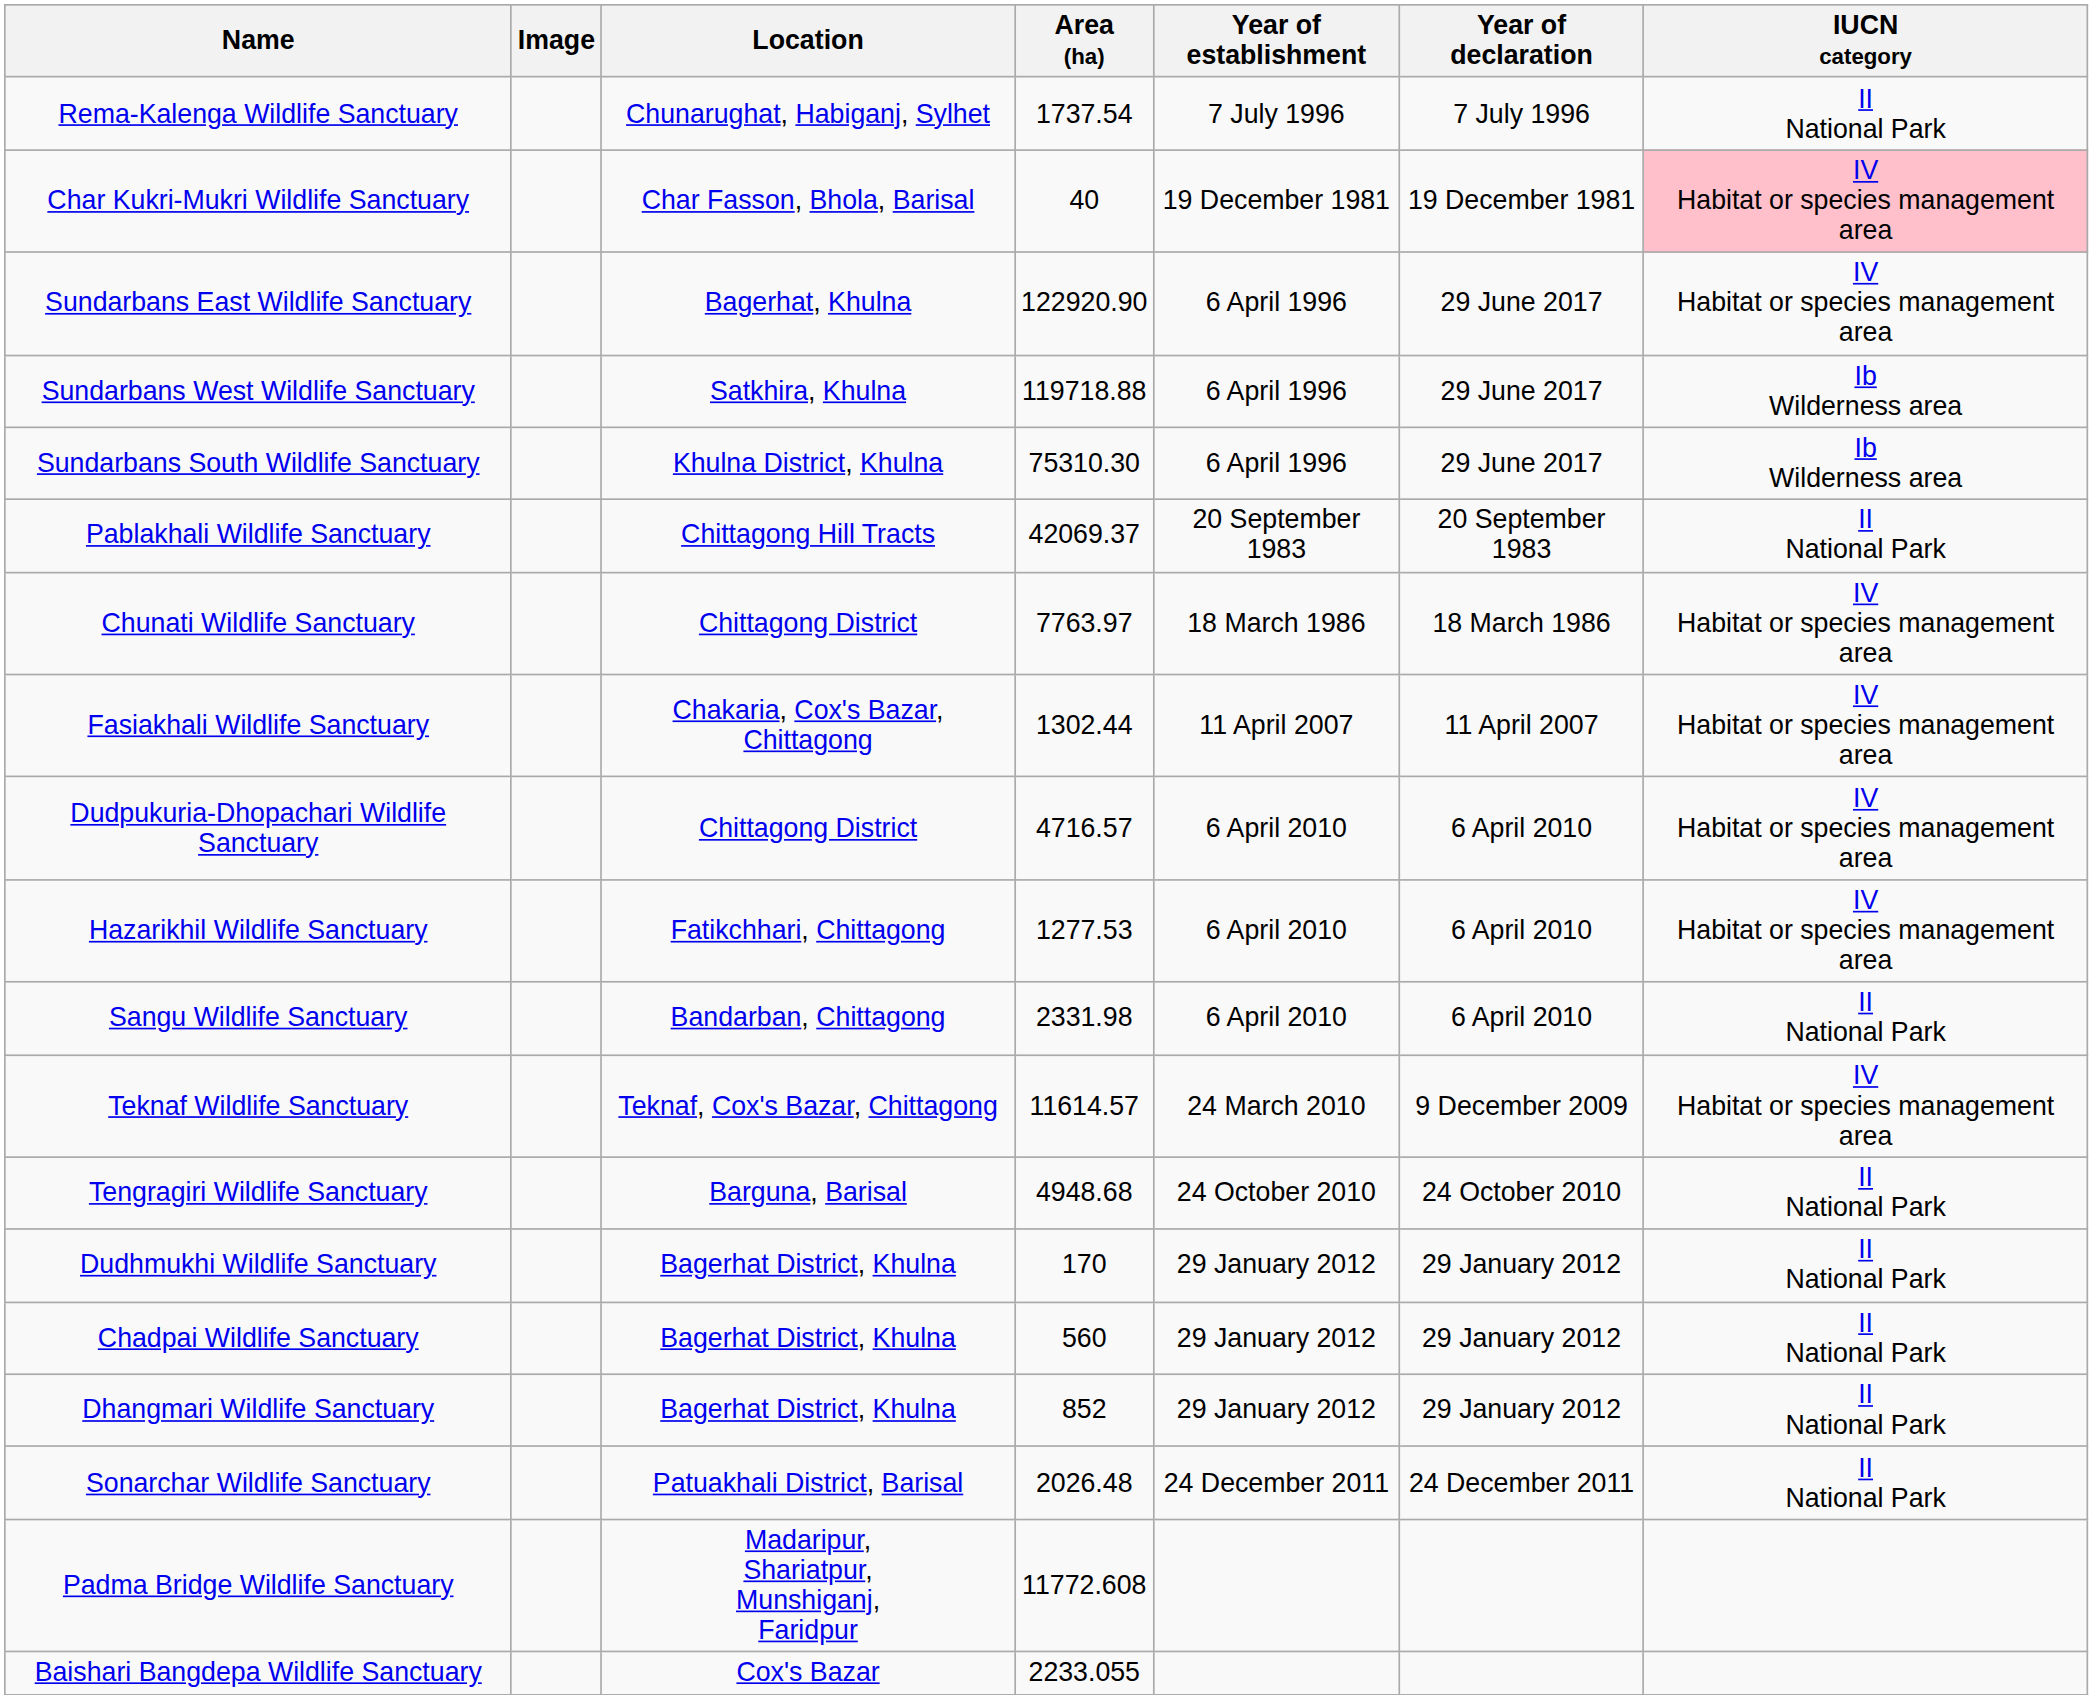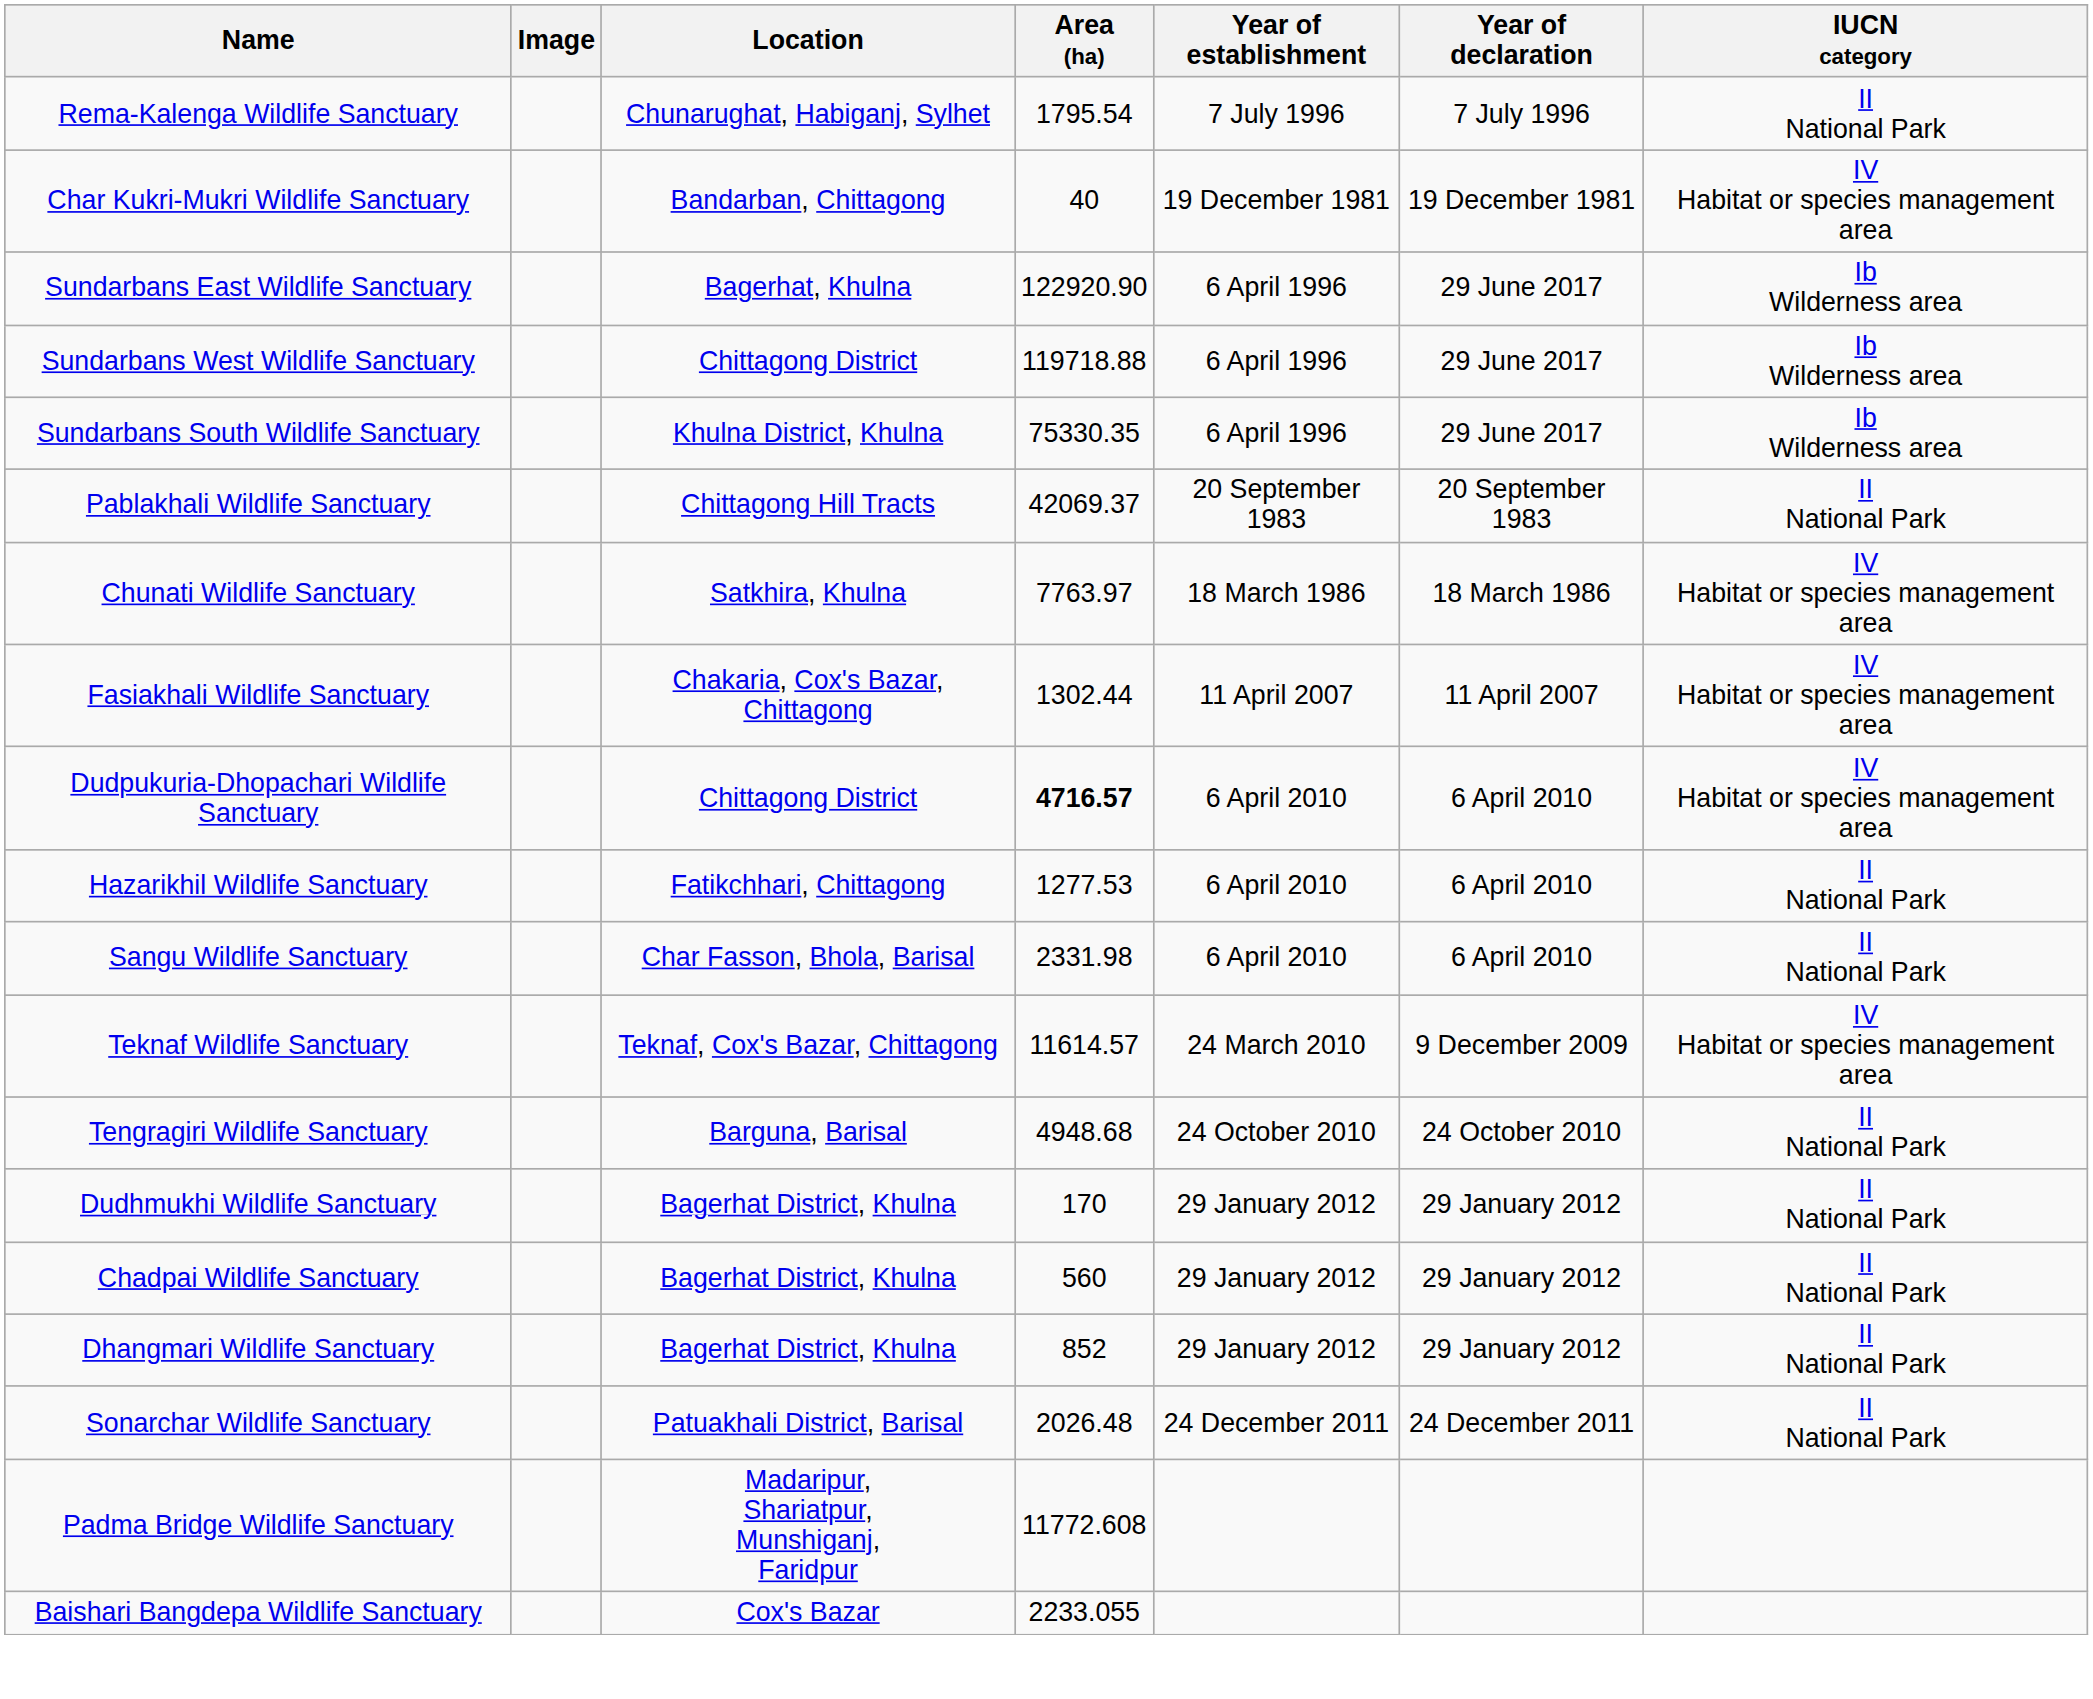(1084, 113) 1737.54 -> (1084, 113) 1795.54
(808, 200) Char Fasson, Bhola, Barisal -> (808, 200) Bandarban, Chittagong
(1866, 200) pink background -> (1866, 200) no background
(1866, 303) IV Habitat or species management area -> (1866, 288) Ib Wilderness area
(808, 390) Satkhira, Khulna -> (808, 360) Chittagong District
(1084, 463) 75310.30 -> (1084, 432) 75330.35
(808, 622) Chittagong District -> (808, 592) Satkhira, Khulna
(1084, 827) normal -> (1084, 797) bold
(1866, 930) IV Habitat or species management area -> (1866, 885) II National Park
(808, 1017) Bandarban, Chittagong -> (808, 957) Char Fasson, Bhola, Barisal
